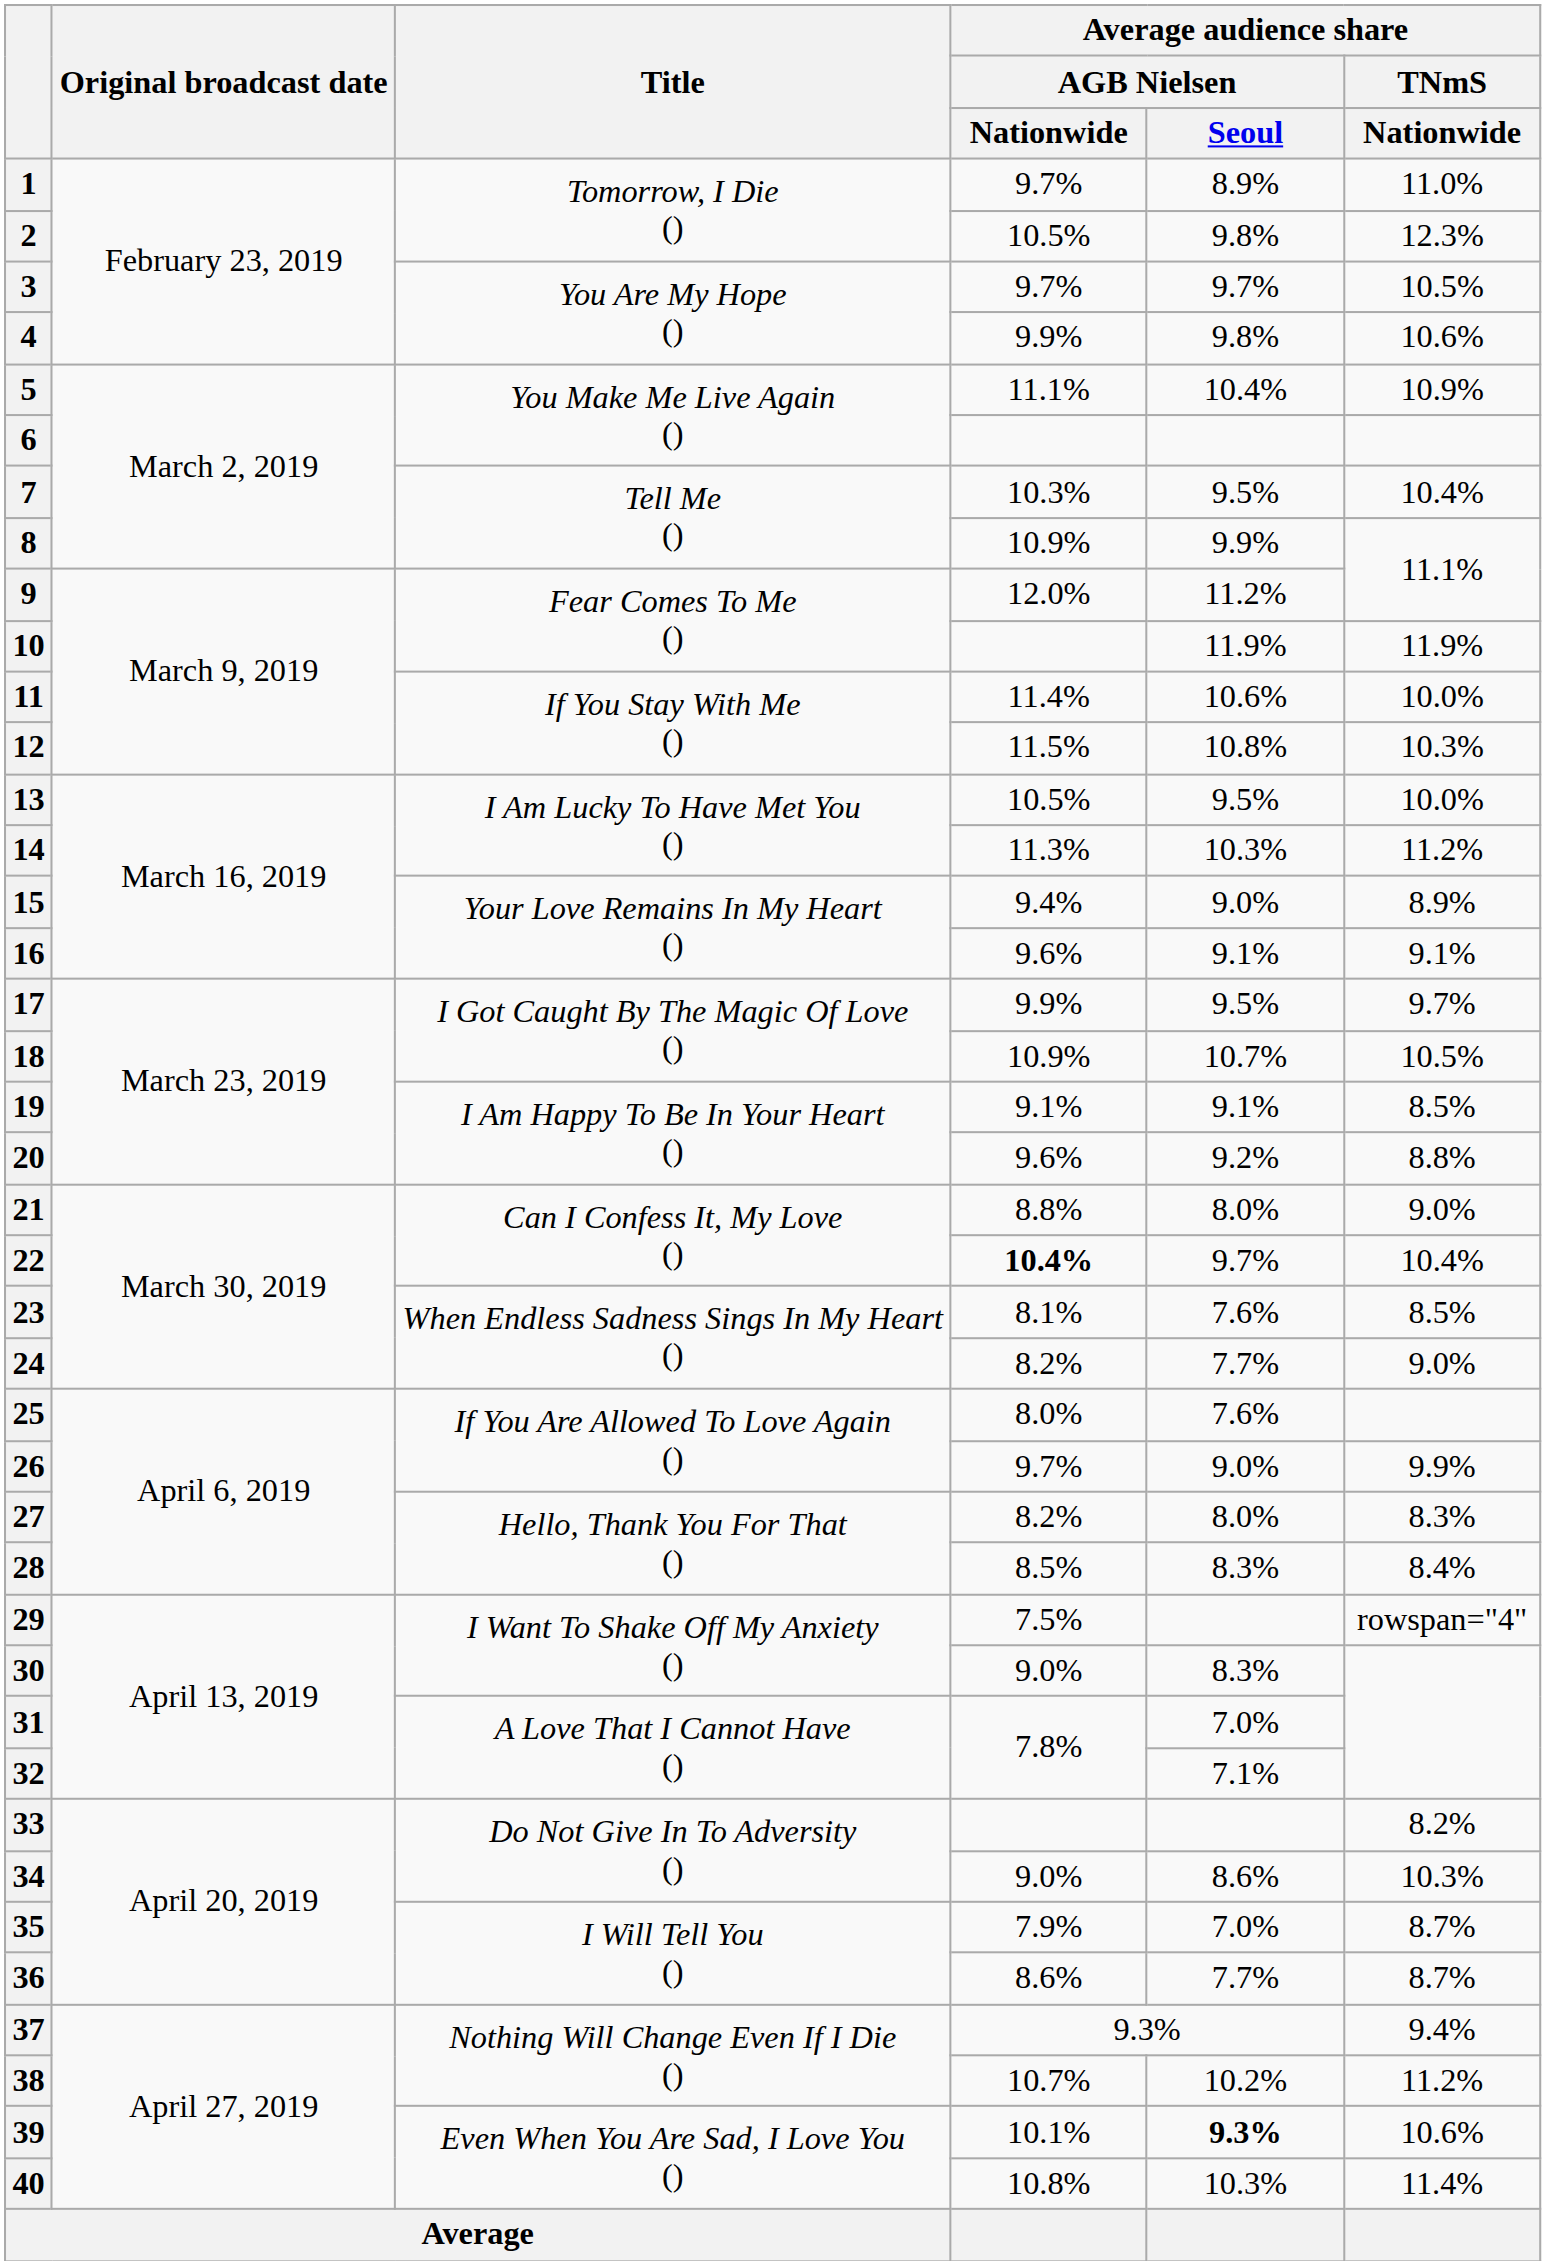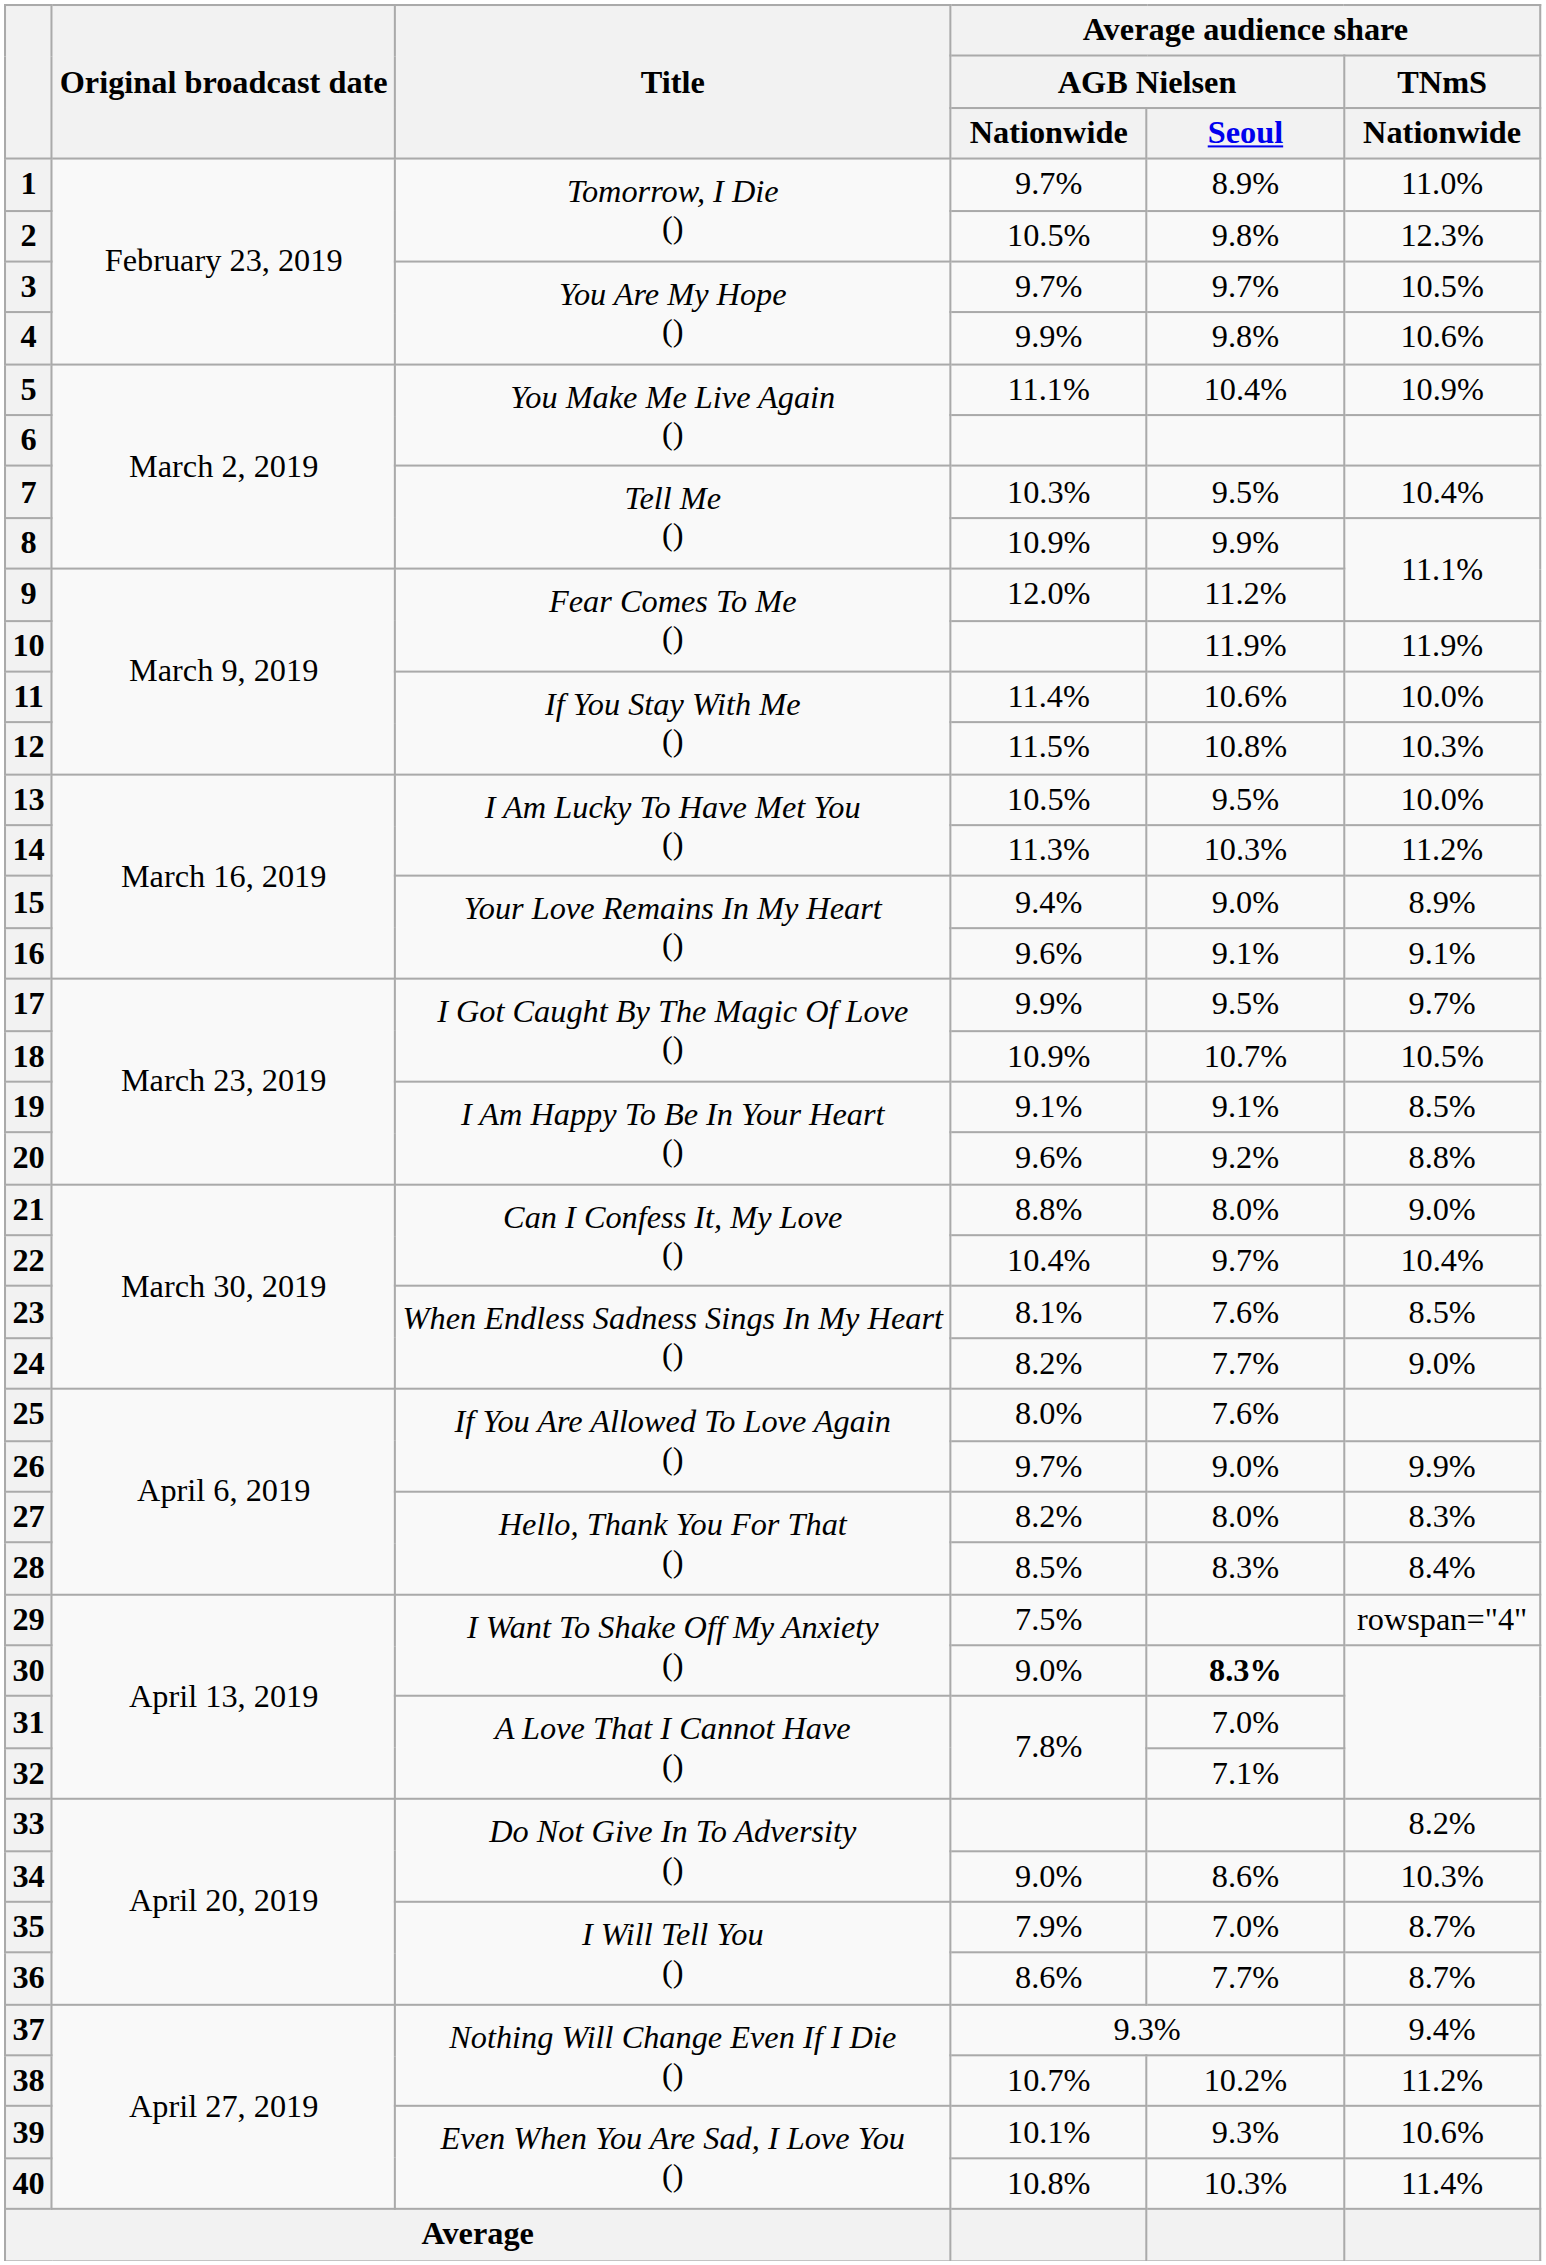(1049, 1260) bold -> (1049, 1260) normal
(1245, 1670) normal -> (1245, 1670) bold
(1245, 2131) bold -> (1245, 2131) normal
